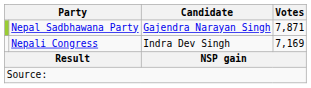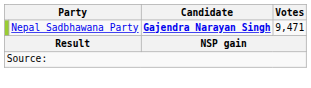(207, 28) normal -> (207, 28) bold
(290, 28) 7,871 -> (290, 28) 9,471
- row: (55, 44)
